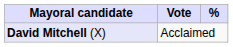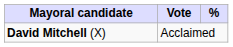(56, 32) lavender background -> (56, 32) no background
